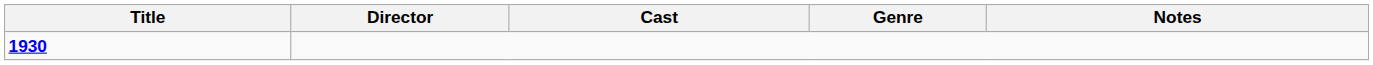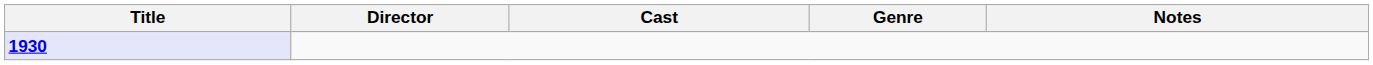(28, 45) no background -> (28, 45) lavender background
